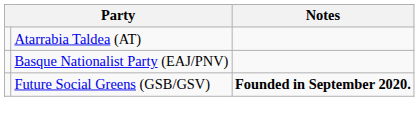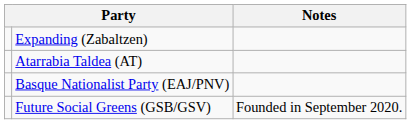+ row: (81, 38)
(323, 84) bold -> (319, 107) normal
